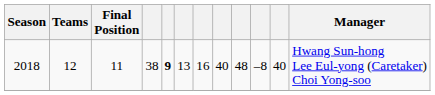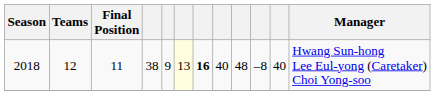(168, 65) bold -> (168, 65) normal
(184, 65) no background -> (184, 65) lightyellow background
(203, 65) normal -> (203, 65) bold
